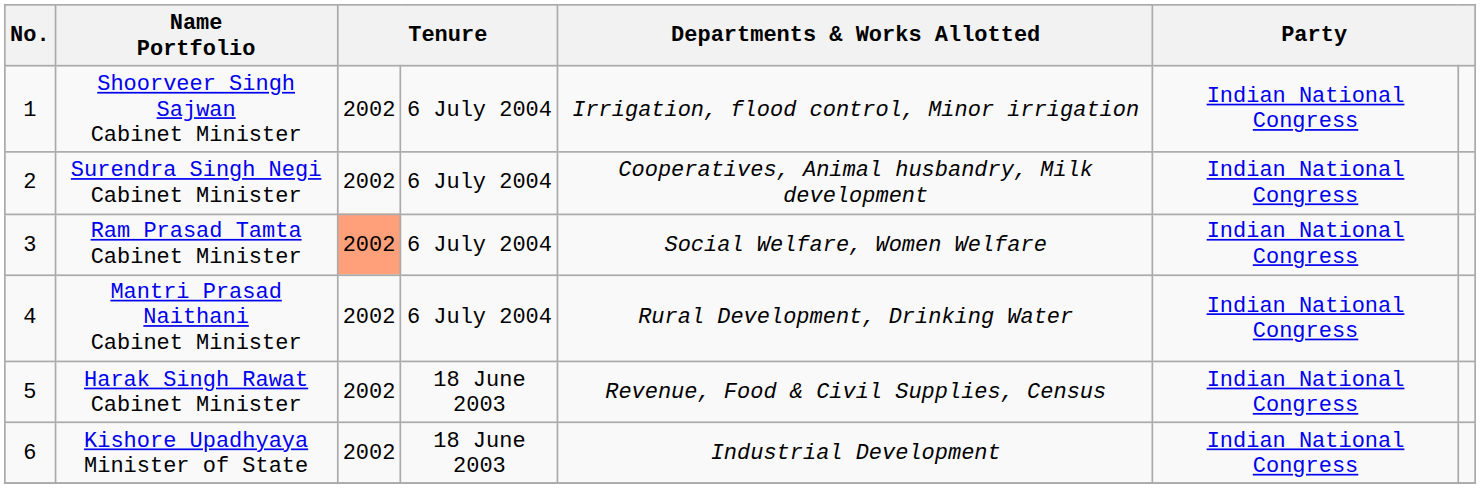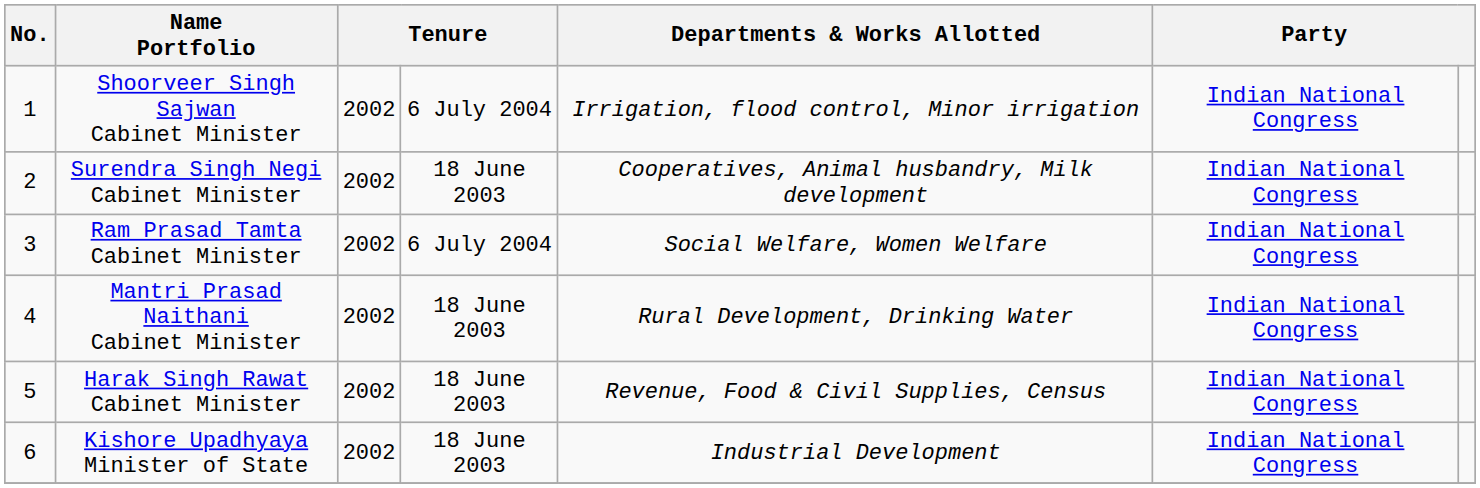(479, 183) 6 July 2004 -> (479, 183) 18 June 2003
(369, 244) lightsalmon background -> (369, 244) no background
(479, 318) 6 July 2004 -> (479, 318) 18 June 2003
